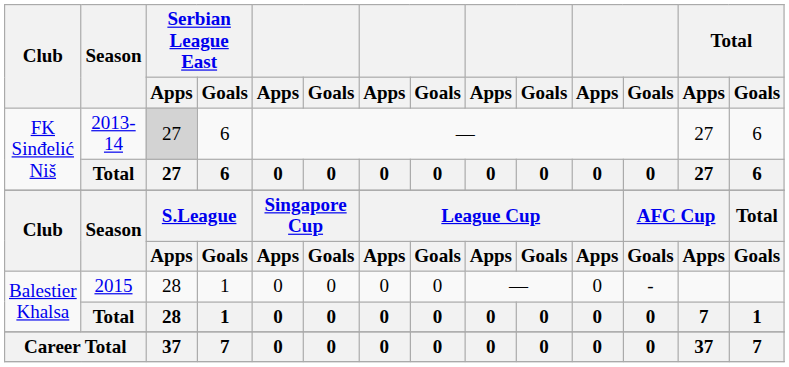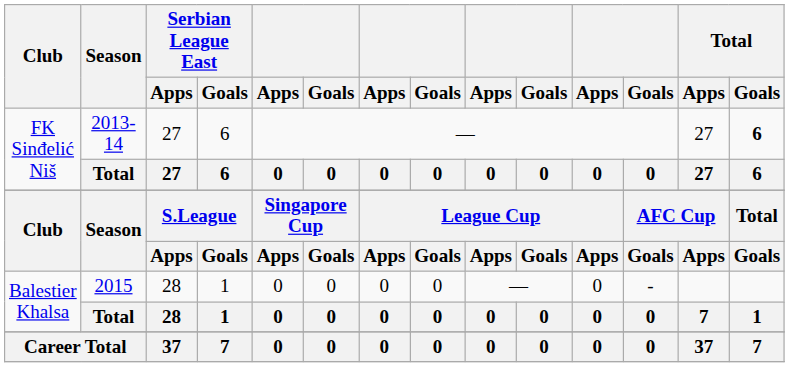(171, 133) lightgrey background -> (171, 133) no background
(757, 133) normal -> (757, 133) bold
